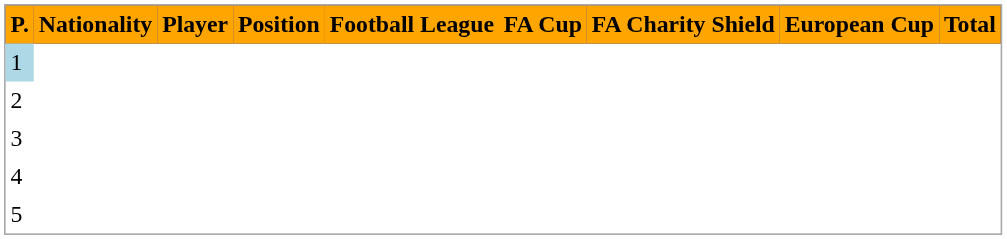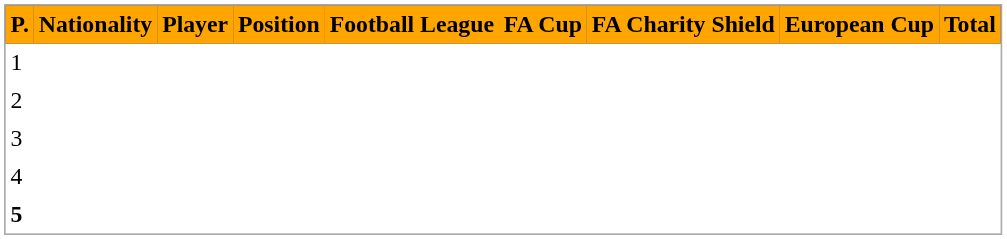(17, 62) lightblue background -> (17, 62) no background
(17, 214) normal -> (17, 214) bold
